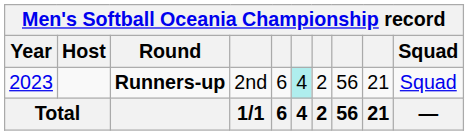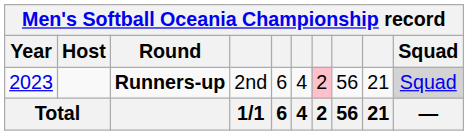(302, 82) paleturquoise background -> (302, 82) no background
(322, 82) no background -> (322, 82) pink background
(428, 82) no background -> (428, 82) lightgrey background
